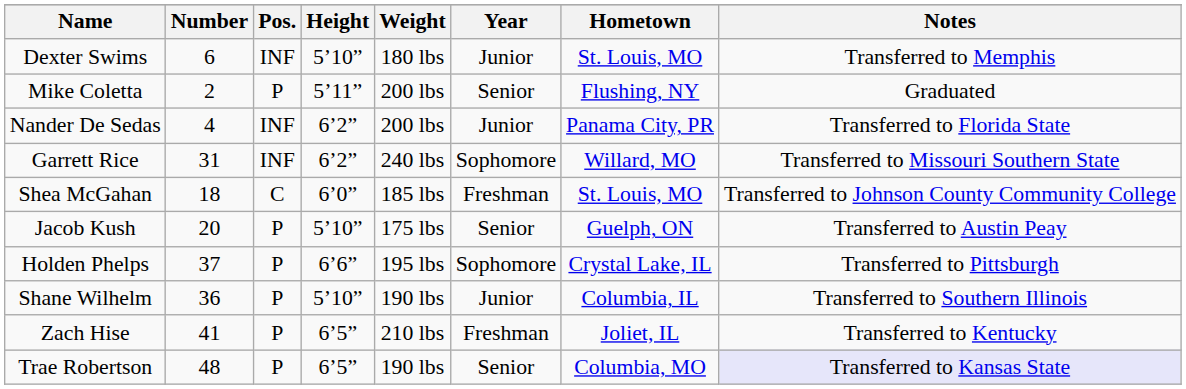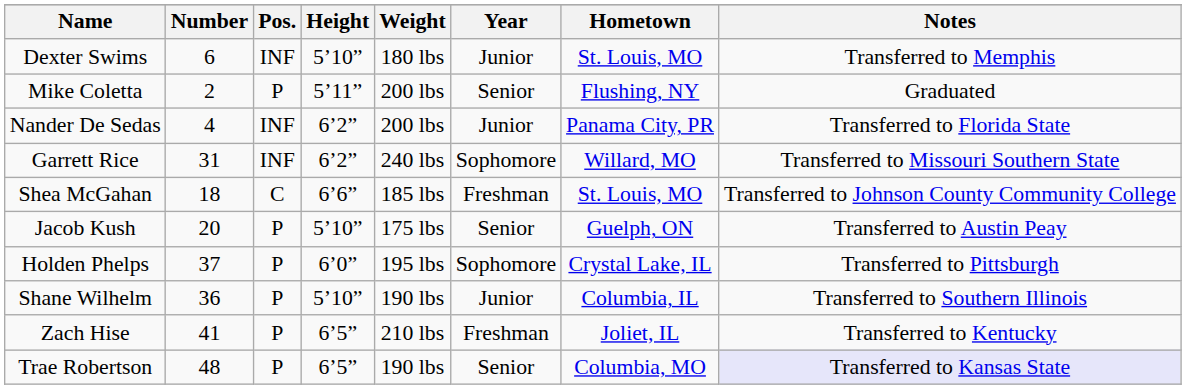(338, 194) 6’0” -> (338, 194) 6’6”
(338, 263) 6’6” -> (338, 263) 6’0”
